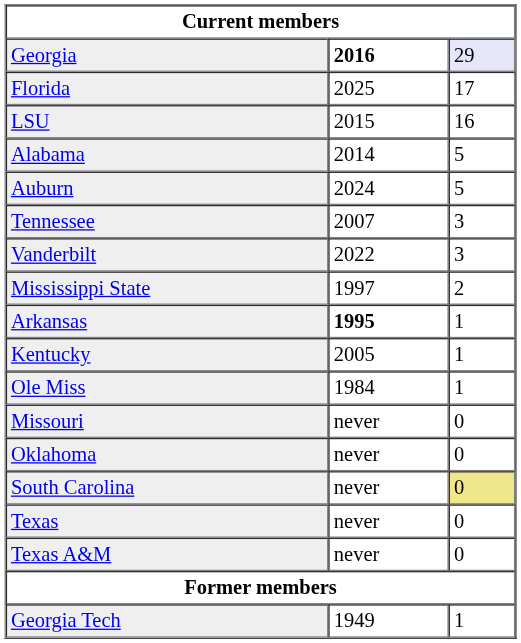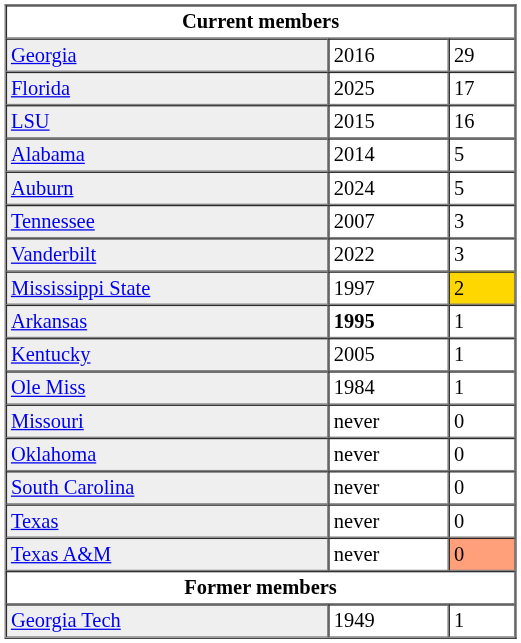(354, 55) bold -> (354, 55) normal
(464, 55) lavender background -> (464, 55) no background
(459, 288) no background -> (459, 288) gold background
(459, 487) khaki background -> (459, 487) no background
(459, 554) no background -> (459, 554) lightsalmon background
